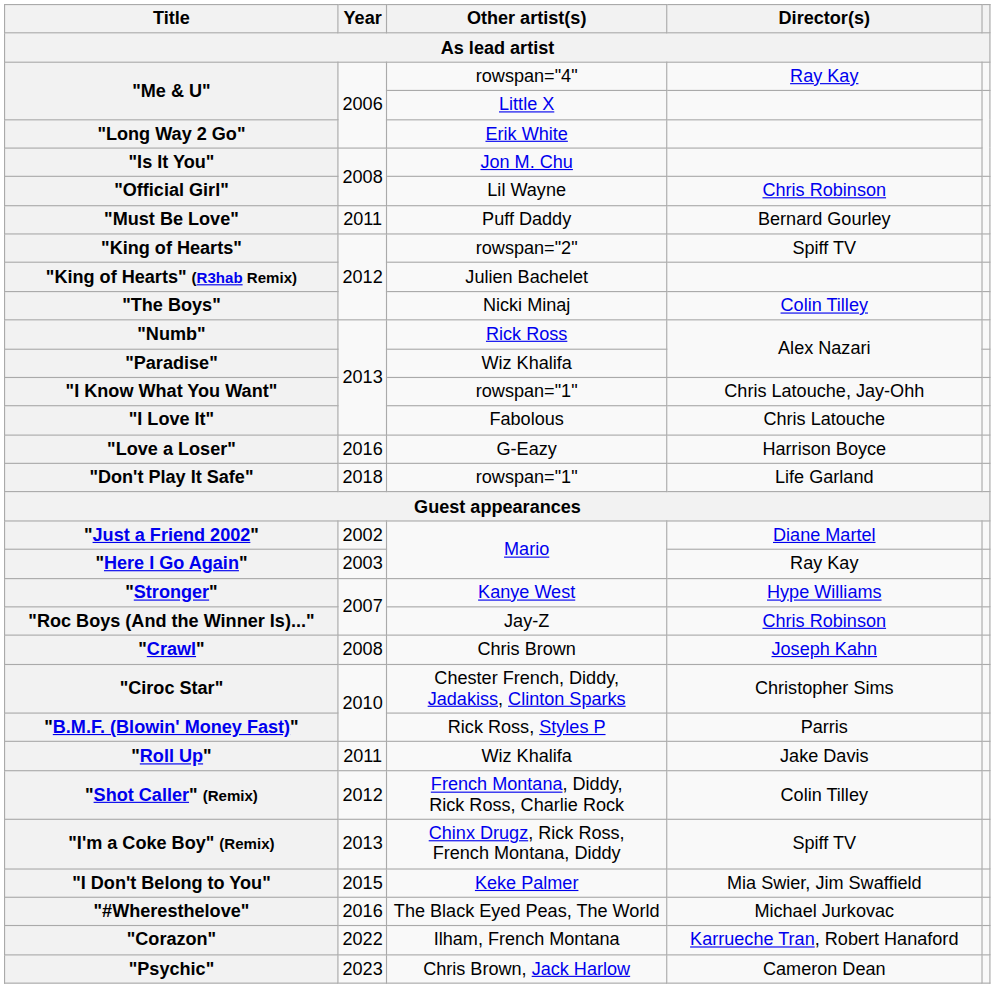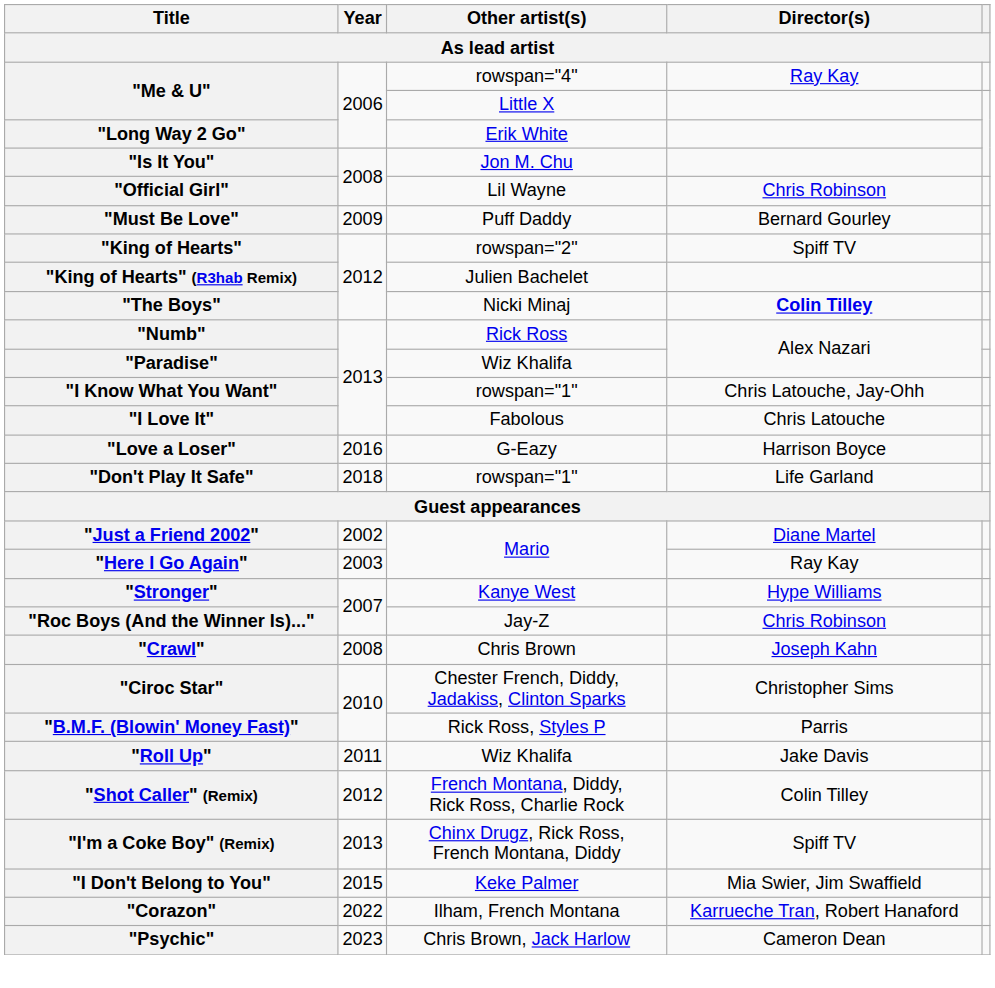(363, 219) 2011 -> (363, 219) 2009
(824, 305) normal -> (824, 305) bold
- row: (171, 911)
